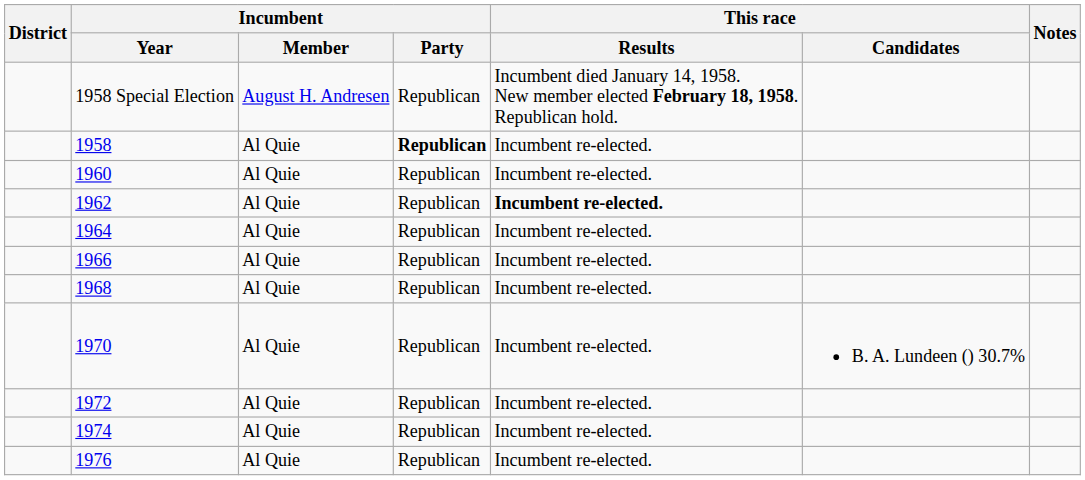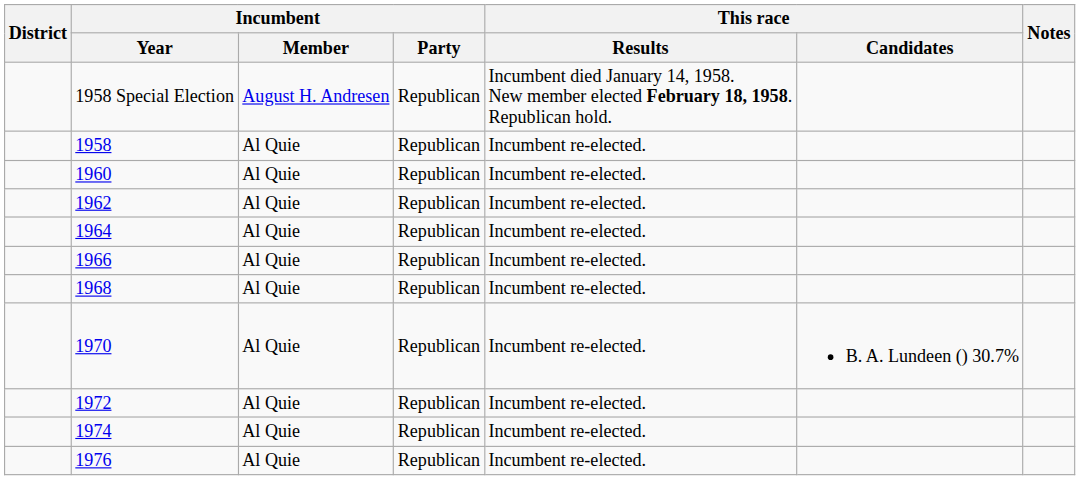(442, 145) bold -> (439, 145) normal
(579, 202) bold -> (567, 202) normal
